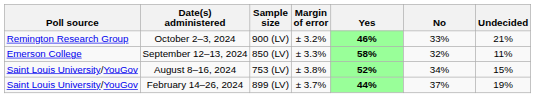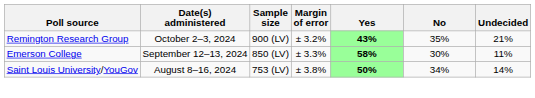(367, 39) 46% -> (367, 39) 43%
(439, 39) 33% -> (439, 39) 35%
(439, 54) 32% -> (439, 54) 30%
(367, 70) 52% -> (367, 70) 50%
(503, 70) 15% -> (503, 70) 14%
- row: (195, 85)
